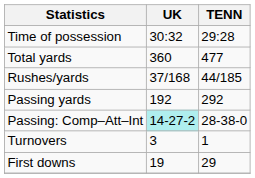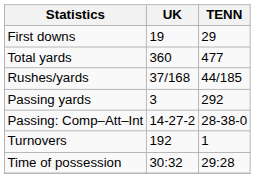rows swapped: (41, 162) <-> (64, 36)
(161, 99) 192 -> (153, 99) 3
(172, 120) paleturquoise background -> (172, 120) no background
(153, 141) 3 -> (161, 141) 192
